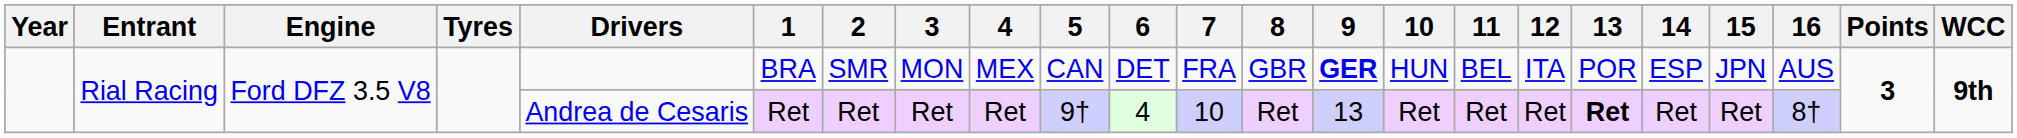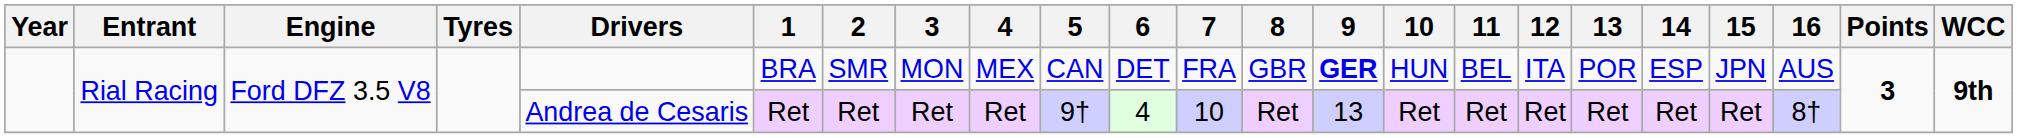(1608, 112) bold -> (1608, 112) normal
